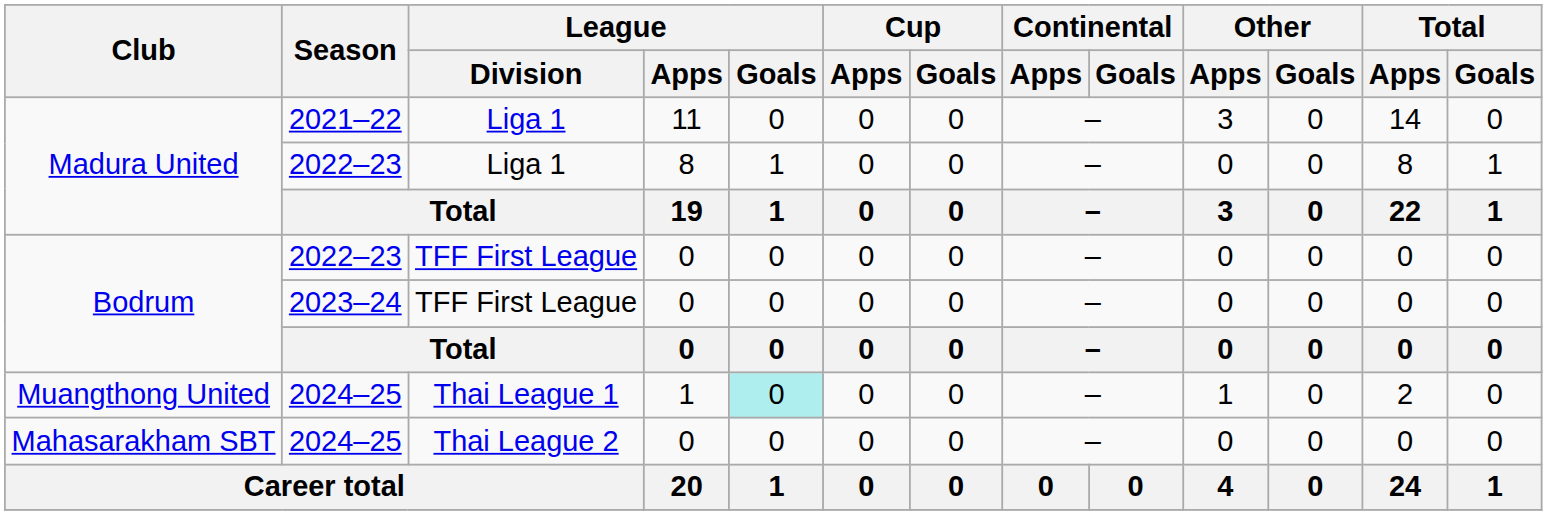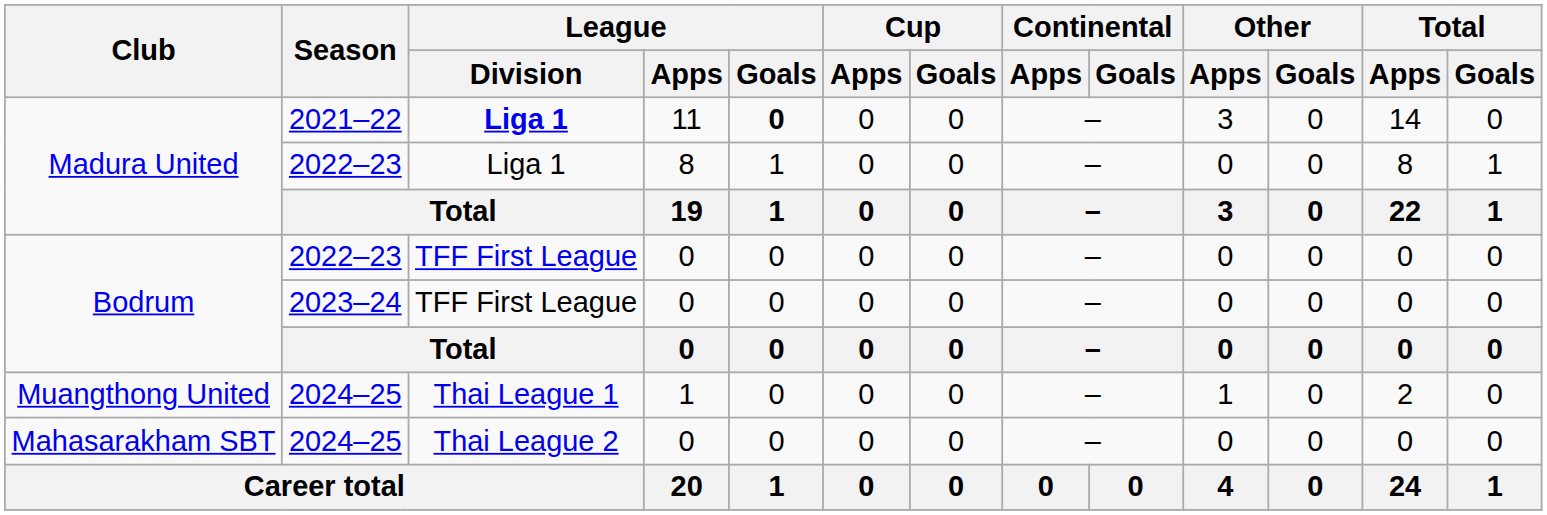(526, 119) normal -> (526, 119) bold
(776, 119) normal -> (776, 119) bold
(776, 394) paleturquoise background -> (776, 394) no background
